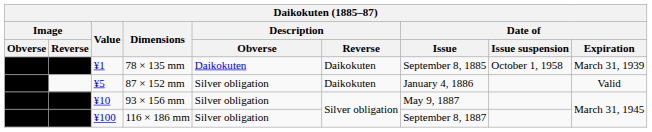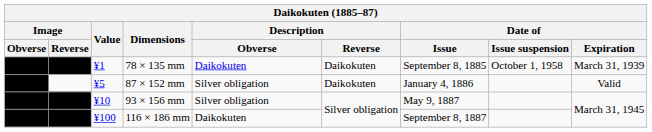(232, 118) Silver obligation -> (221, 118) Daikokuten
